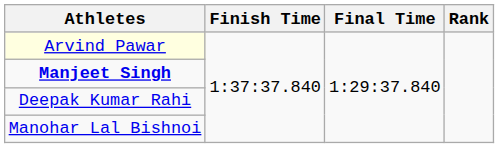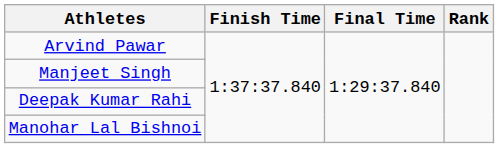(105, 46) lightyellow background -> (105, 46) no background
(105, 74) bold -> (105, 74) normal
